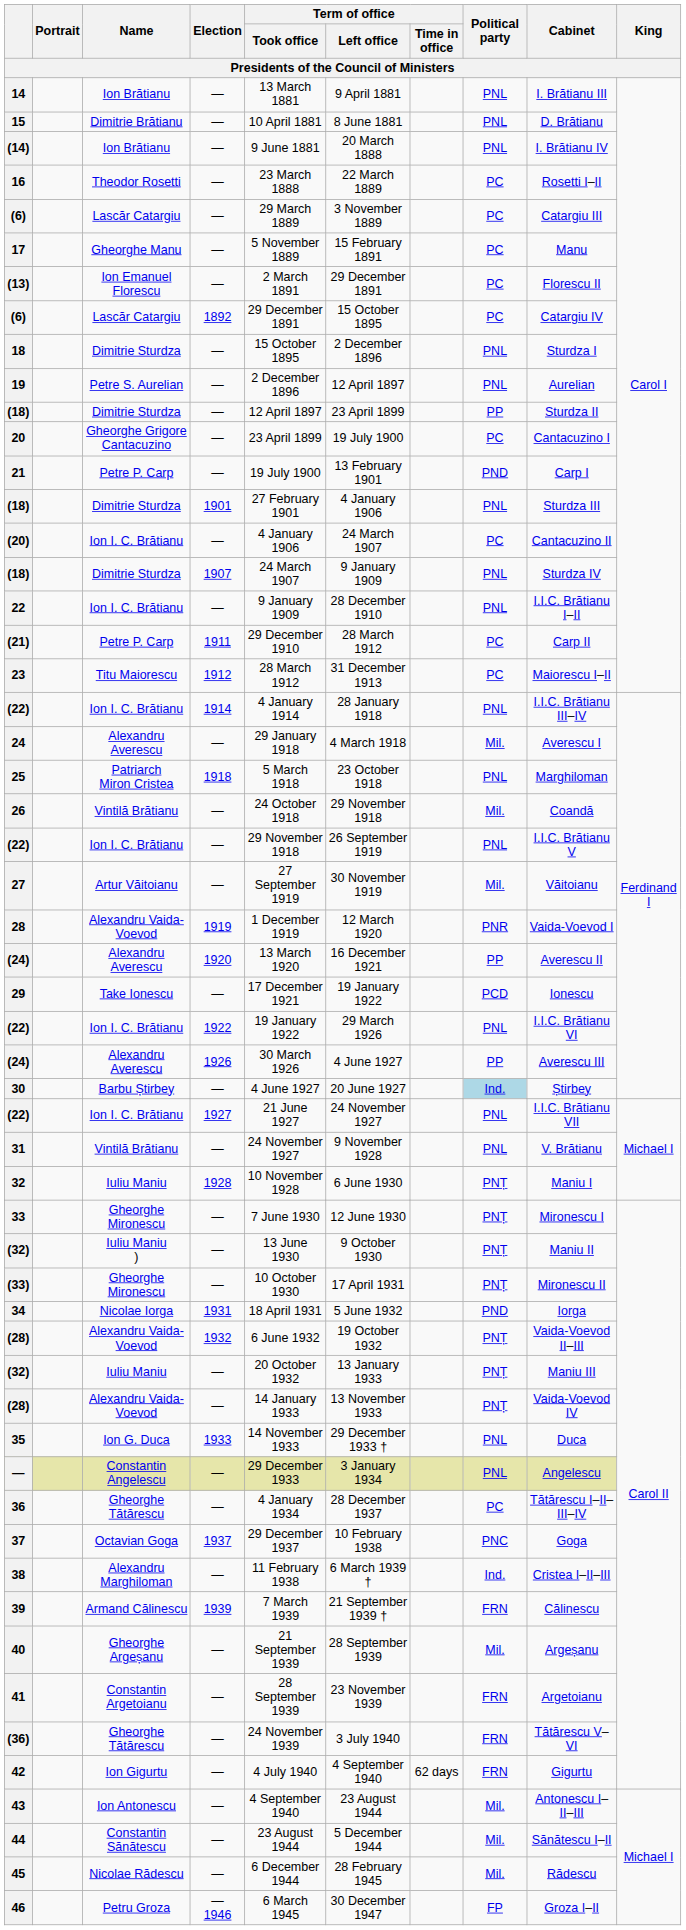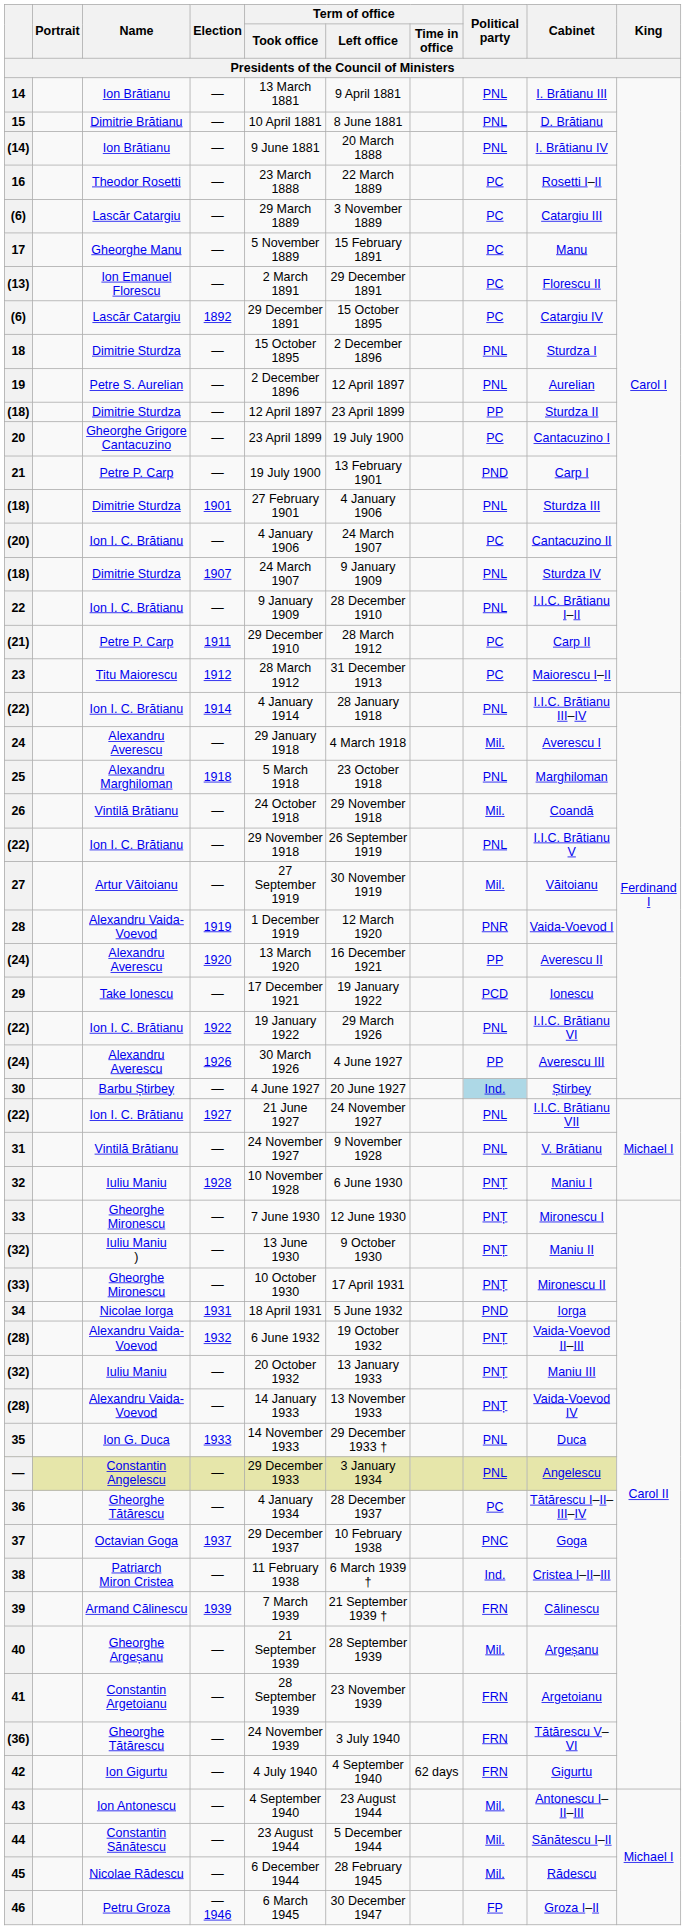(136, 777) Patriarch Miron Cristea -> (136, 777) Alexandru Marghiloman
(136, 1575) Alexandru Marghiloman -> (136, 1575) Patriarch Miron Cristea
